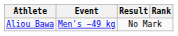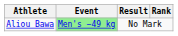(87, 24) no background -> (87, 24) lightgreen background
